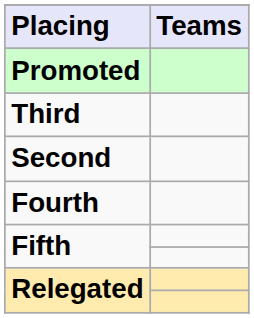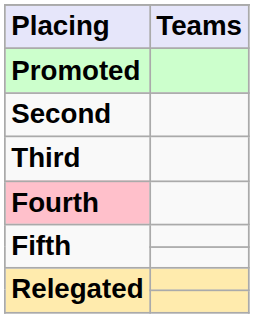(46, 114) Third -> (61, 114) Second
(61, 158) Second -> (46, 158) Third
(55, 202) no background -> (55, 202) pink background
